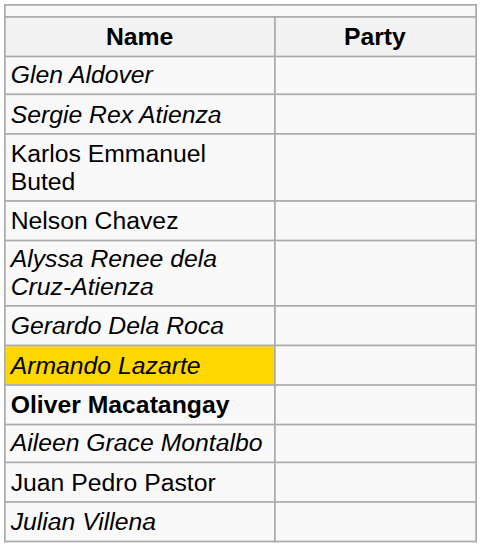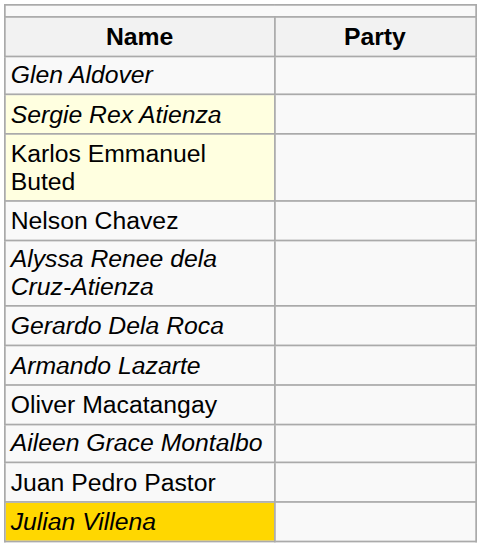(116, 115) no background -> (116, 115) lightyellow background
(108, 168) no background -> (108, 168) lightyellow background
(106, 365) gold background -> (106, 365) no background
(120, 405) bold -> (114, 405) normal
(83, 522) no background -> (83, 522) gold background
